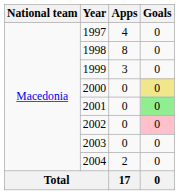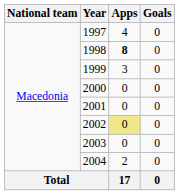(125, 50) normal -> (125, 50) bold
(157, 87) khaki background -> (157, 87) no background
(157, 106) lightgreen background -> (157, 106) no background
(125, 124) no background -> (125, 124) khaki background
(157, 124) pink background -> (157, 124) no background
